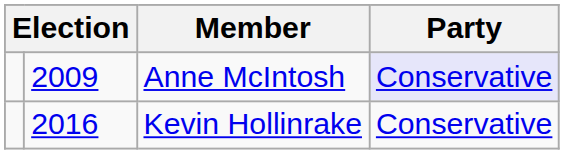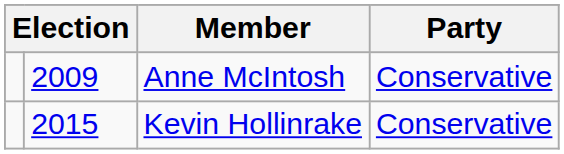(464, 76) lavender background -> (464, 76) no background
(65, 124) 2016 -> (65, 124) 2015
